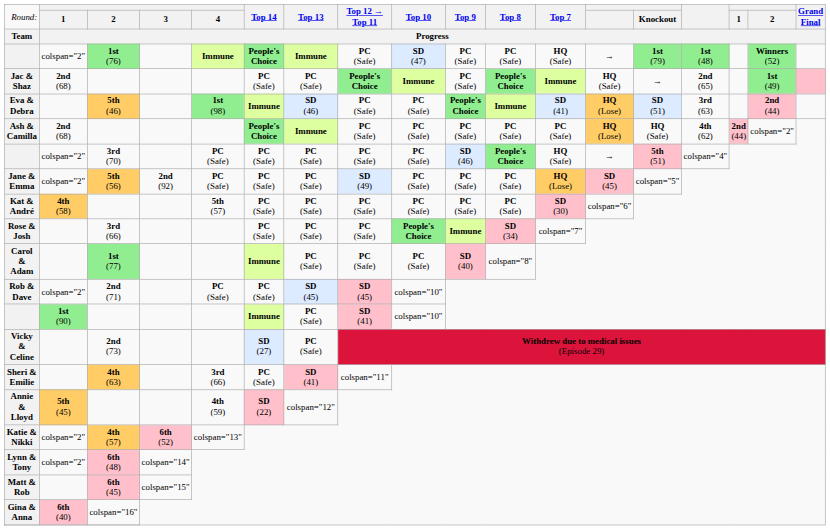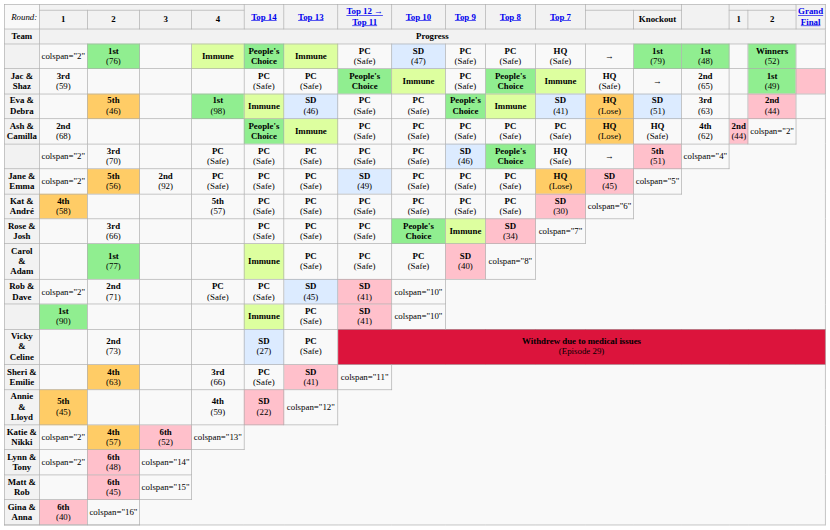(63, 81) 2nd (68) -> (63, 81) 3rd (59)
(365, 291) SD (45) -> (365, 291) SD (41)
